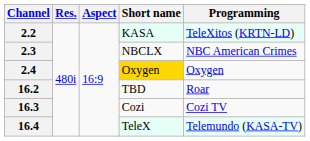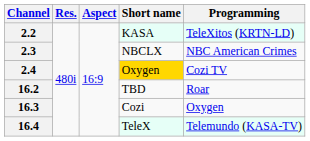(205, 70) Oxygen -> (207, 70) Cozi TV
(207, 107) Cozi TV -> (205, 107) Oxygen
